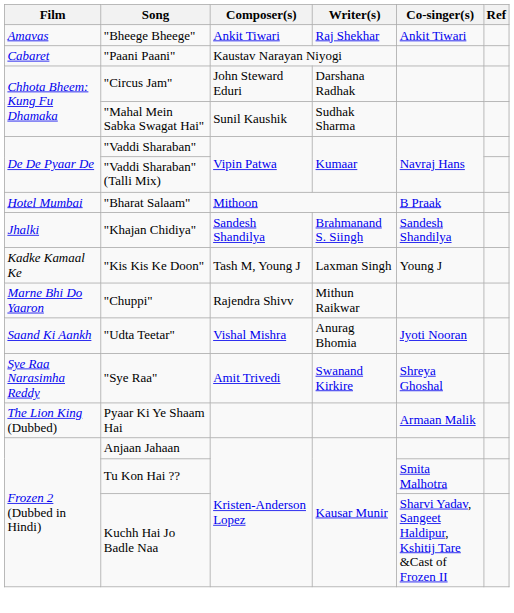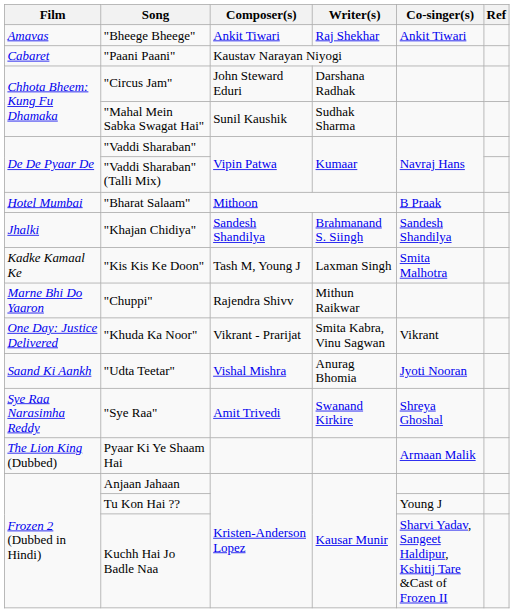(421, 265) Young J -> (423, 265) Smita Malhotra
+ row: (151, 335)
(423, 476) Smita Malhotra -> (421, 504) Young J
